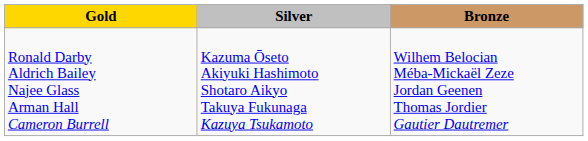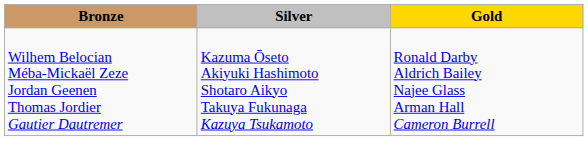columns swapped: (101, 16) <-> (487, 16)
